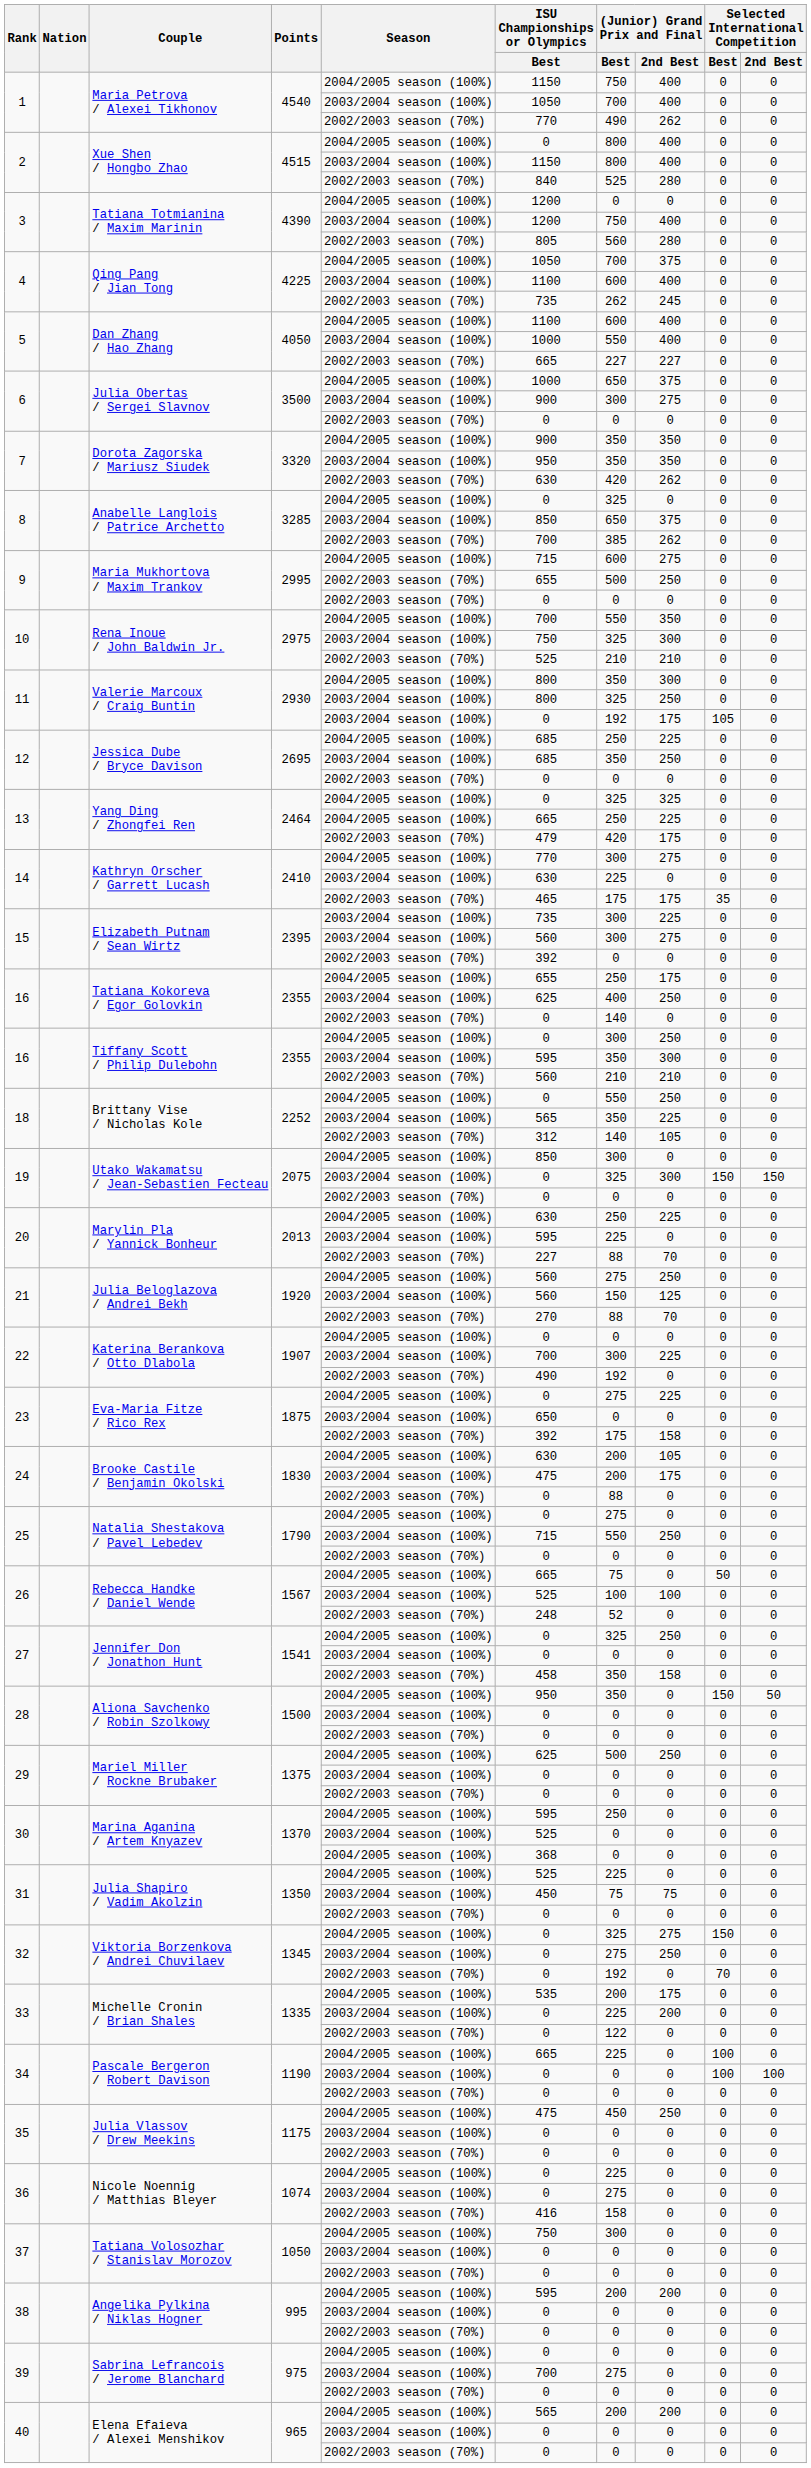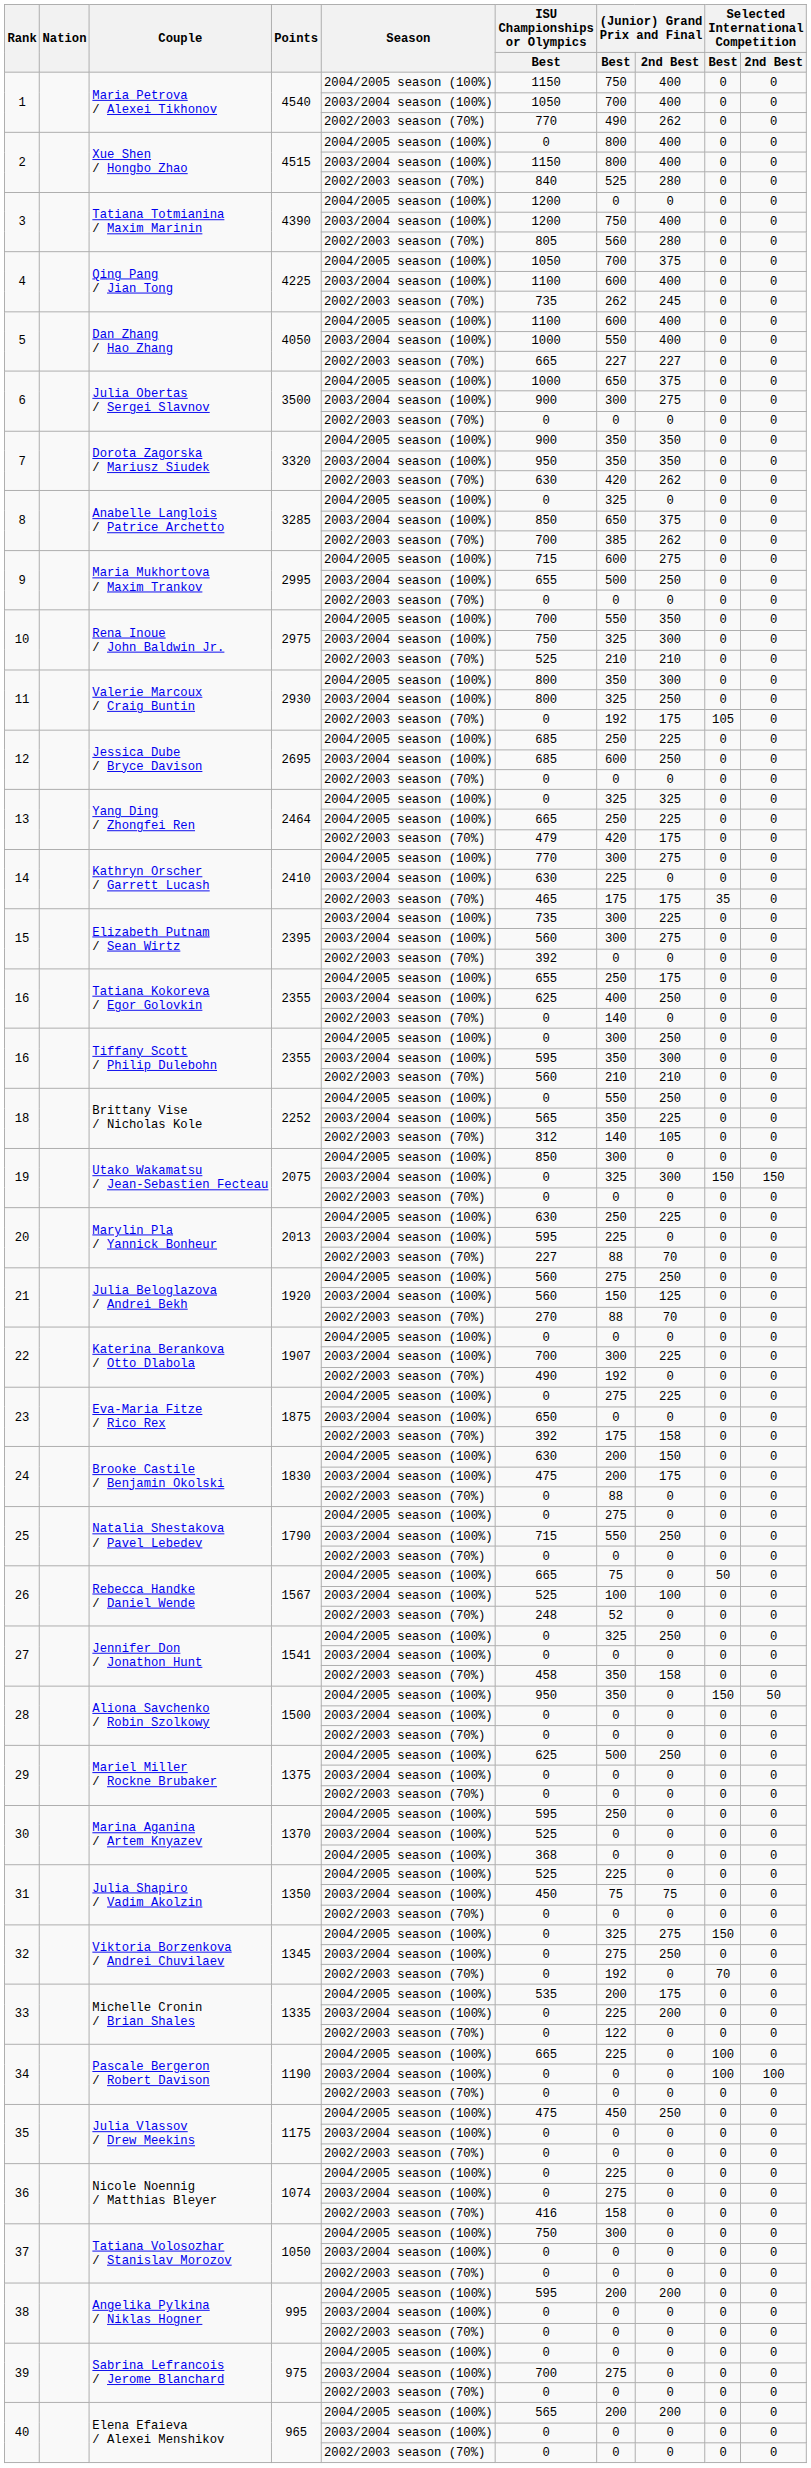(405, 580) 2002/2003 season (70%) -> (408, 580) 2003/2004 season (100%)
(408, 720) 2003/2004 season (100%) -> (405, 720) 2002/2003 season (70%)
(616, 760) 350 -> (616, 760) 600
(670, 1457) 105 -> (670, 1457) 150
